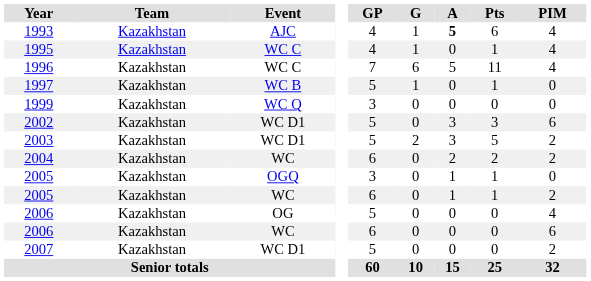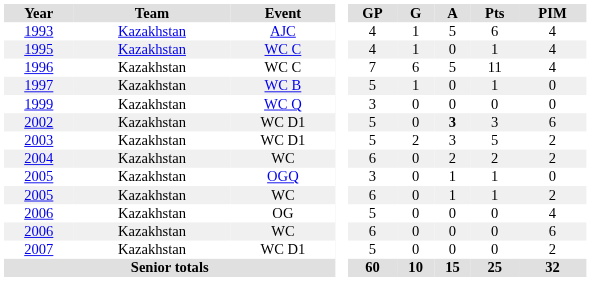(452, 31) bold -> (452, 31) normal
(452, 122) normal -> (452, 122) bold
